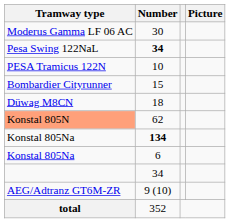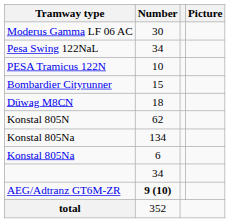(158, 48) bold -> (158, 48) normal
(38, 119) lightsalmon background -> (38, 119) no background
(158, 137) bold -> (158, 137) normal
(158, 191) normal -> (158, 191) bold
